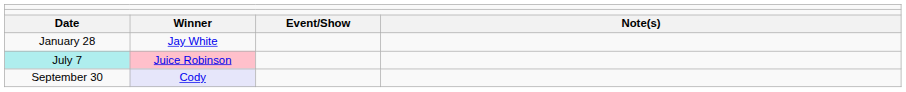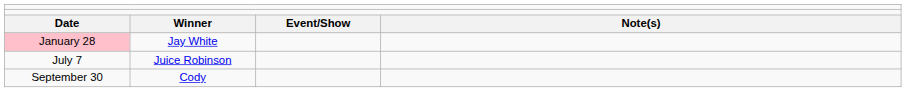(67, 41) no background -> (67, 41) pink background
(67, 60) paleturquoise background -> (67, 60) no background
(193, 60) pink background -> (193, 60) no background
(193, 78) lavender background -> (193, 78) no background
